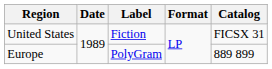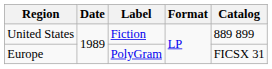(239, 34) FICSX 31 -> (234, 34) 889 899
(234, 53) 889 899 -> (239, 53) FICSX 31
